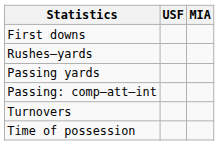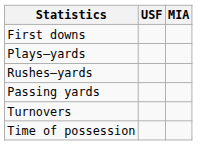+ row: (46, 53)
- row: (82, 92)
